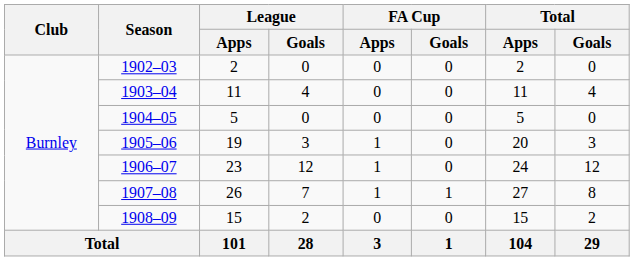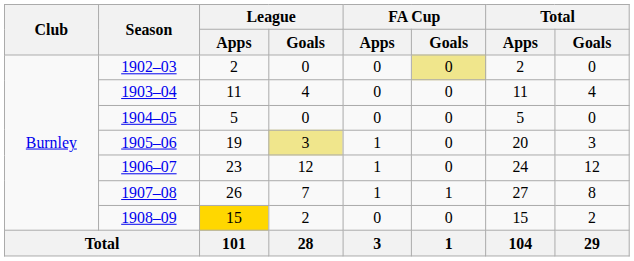(449, 67) no background -> (449, 67) khaki background
(306, 142) no background -> (306, 142) khaki background
(234, 218) no background -> (234, 218) gold background
